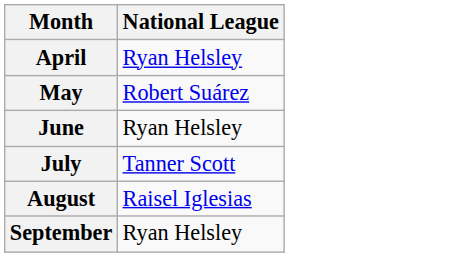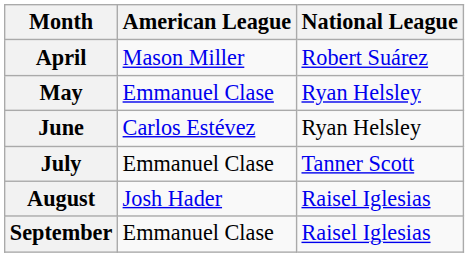+ column: (207, 22)
(182, 57) Ryan Helsley -> (365, 57) Robert Suárez
(186, 92) Robert Suárez -> (361, 92) Ryan Helsley
(182, 233) Ryan Helsley -> (366, 233) Raisel Iglesias
